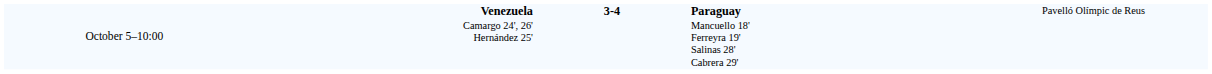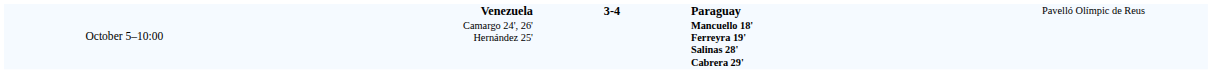(720, 44) normal -> (722, 44) bold
